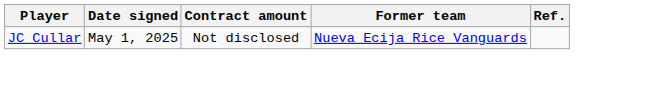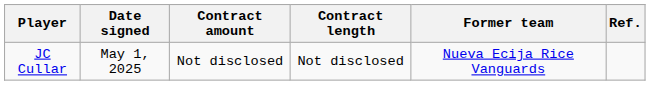+ column: (351, 24)
